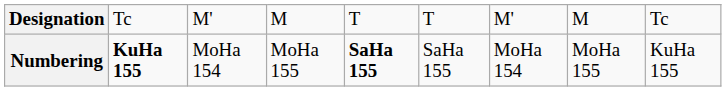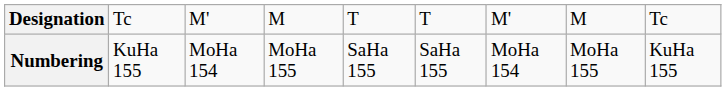(138, 60) bold -> (136, 60) normal
(371, 60) bold -> (368, 60) normal
